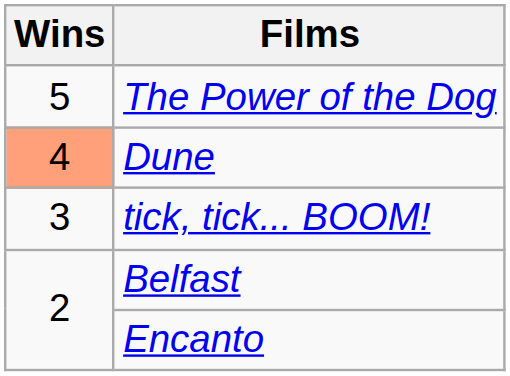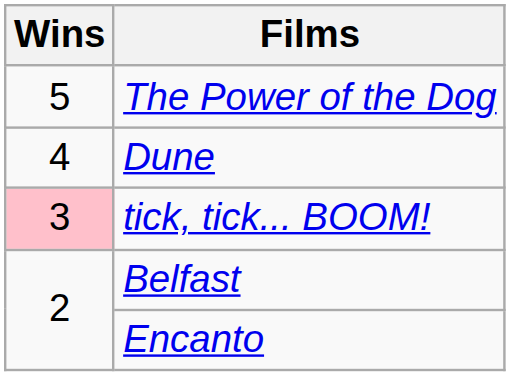(60, 156) lightsalmon background -> (60, 156) no background
(60, 217) no background -> (60, 217) pink background
